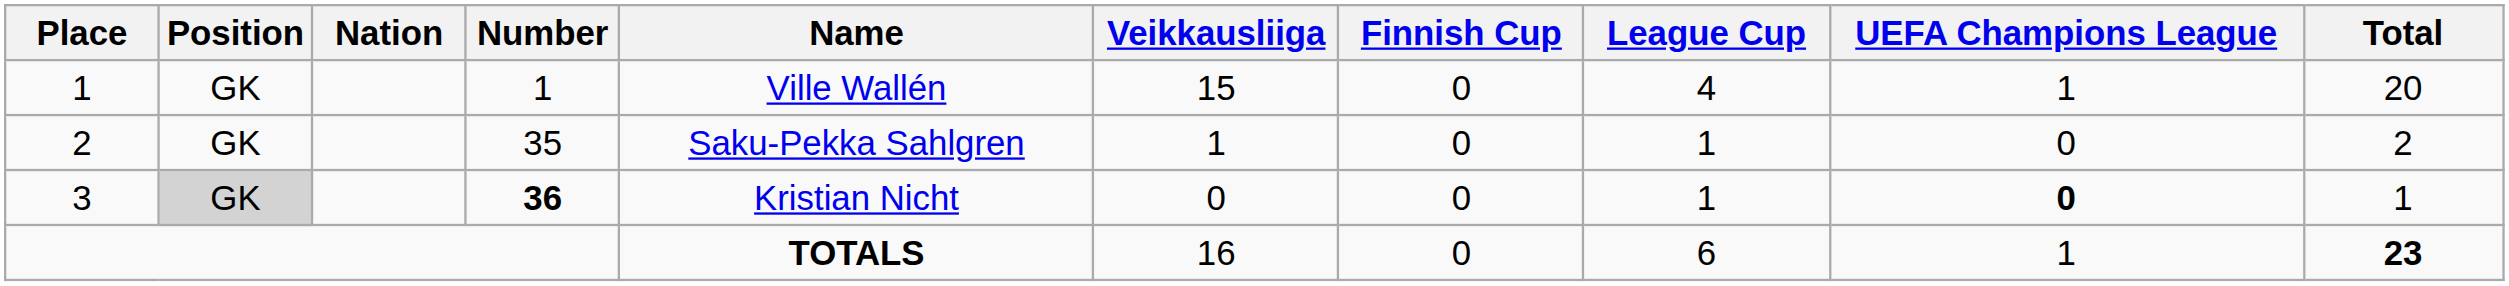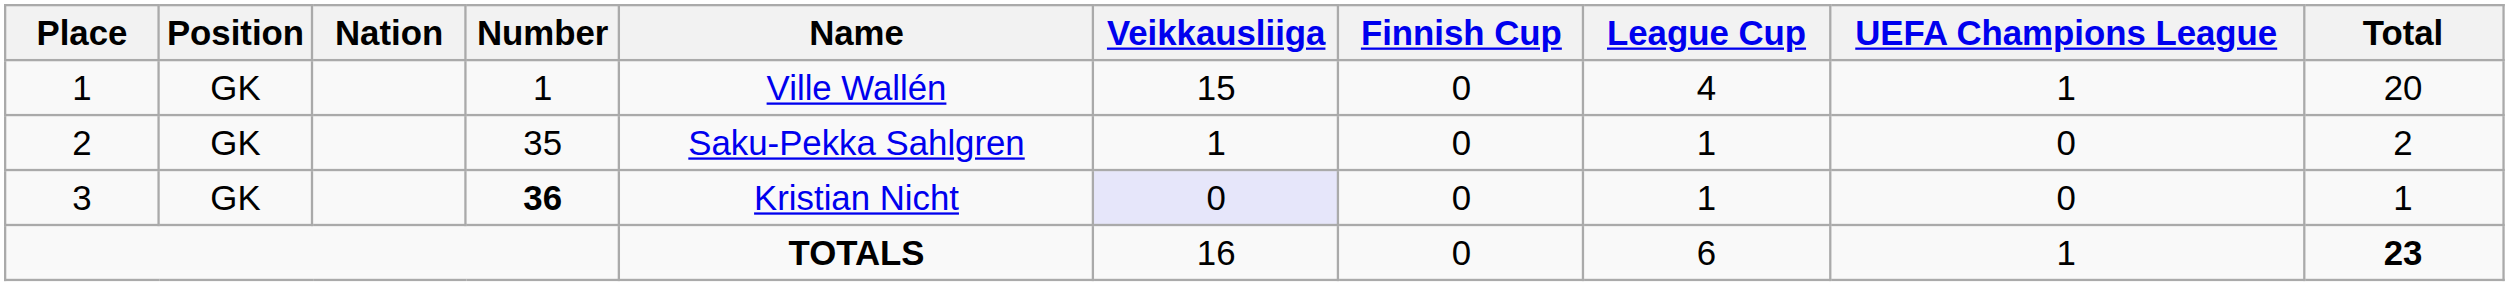(235, 198) lightgrey background -> (235, 198) no background
(1216, 198) no background -> (1216, 198) lavender background
(2066, 198) bold -> (2066, 198) normal
